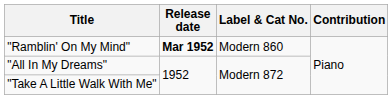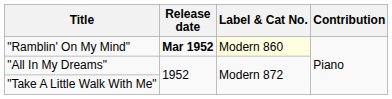(251, 46) no background -> (251, 46) lightyellow background
